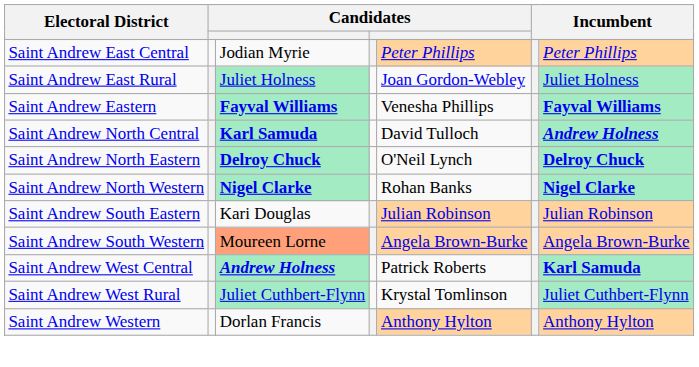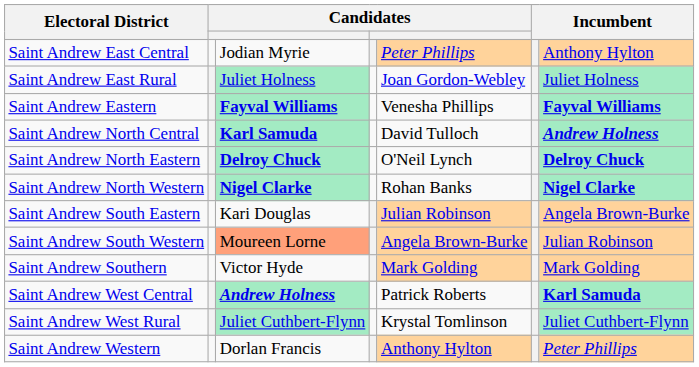(590, 52) Peter Phillips -> (598, 52) Anthony Hylton
(598, 214) Julian Robinson -> (616, 214) Angela Brown-Burke
(616, 240) Angela Brown-Burke -> (598, 240) Julian Robinson
+ row: (88, 267)
(598, 321) Anthony Hylton -> (590, 348) Peter Phillips
